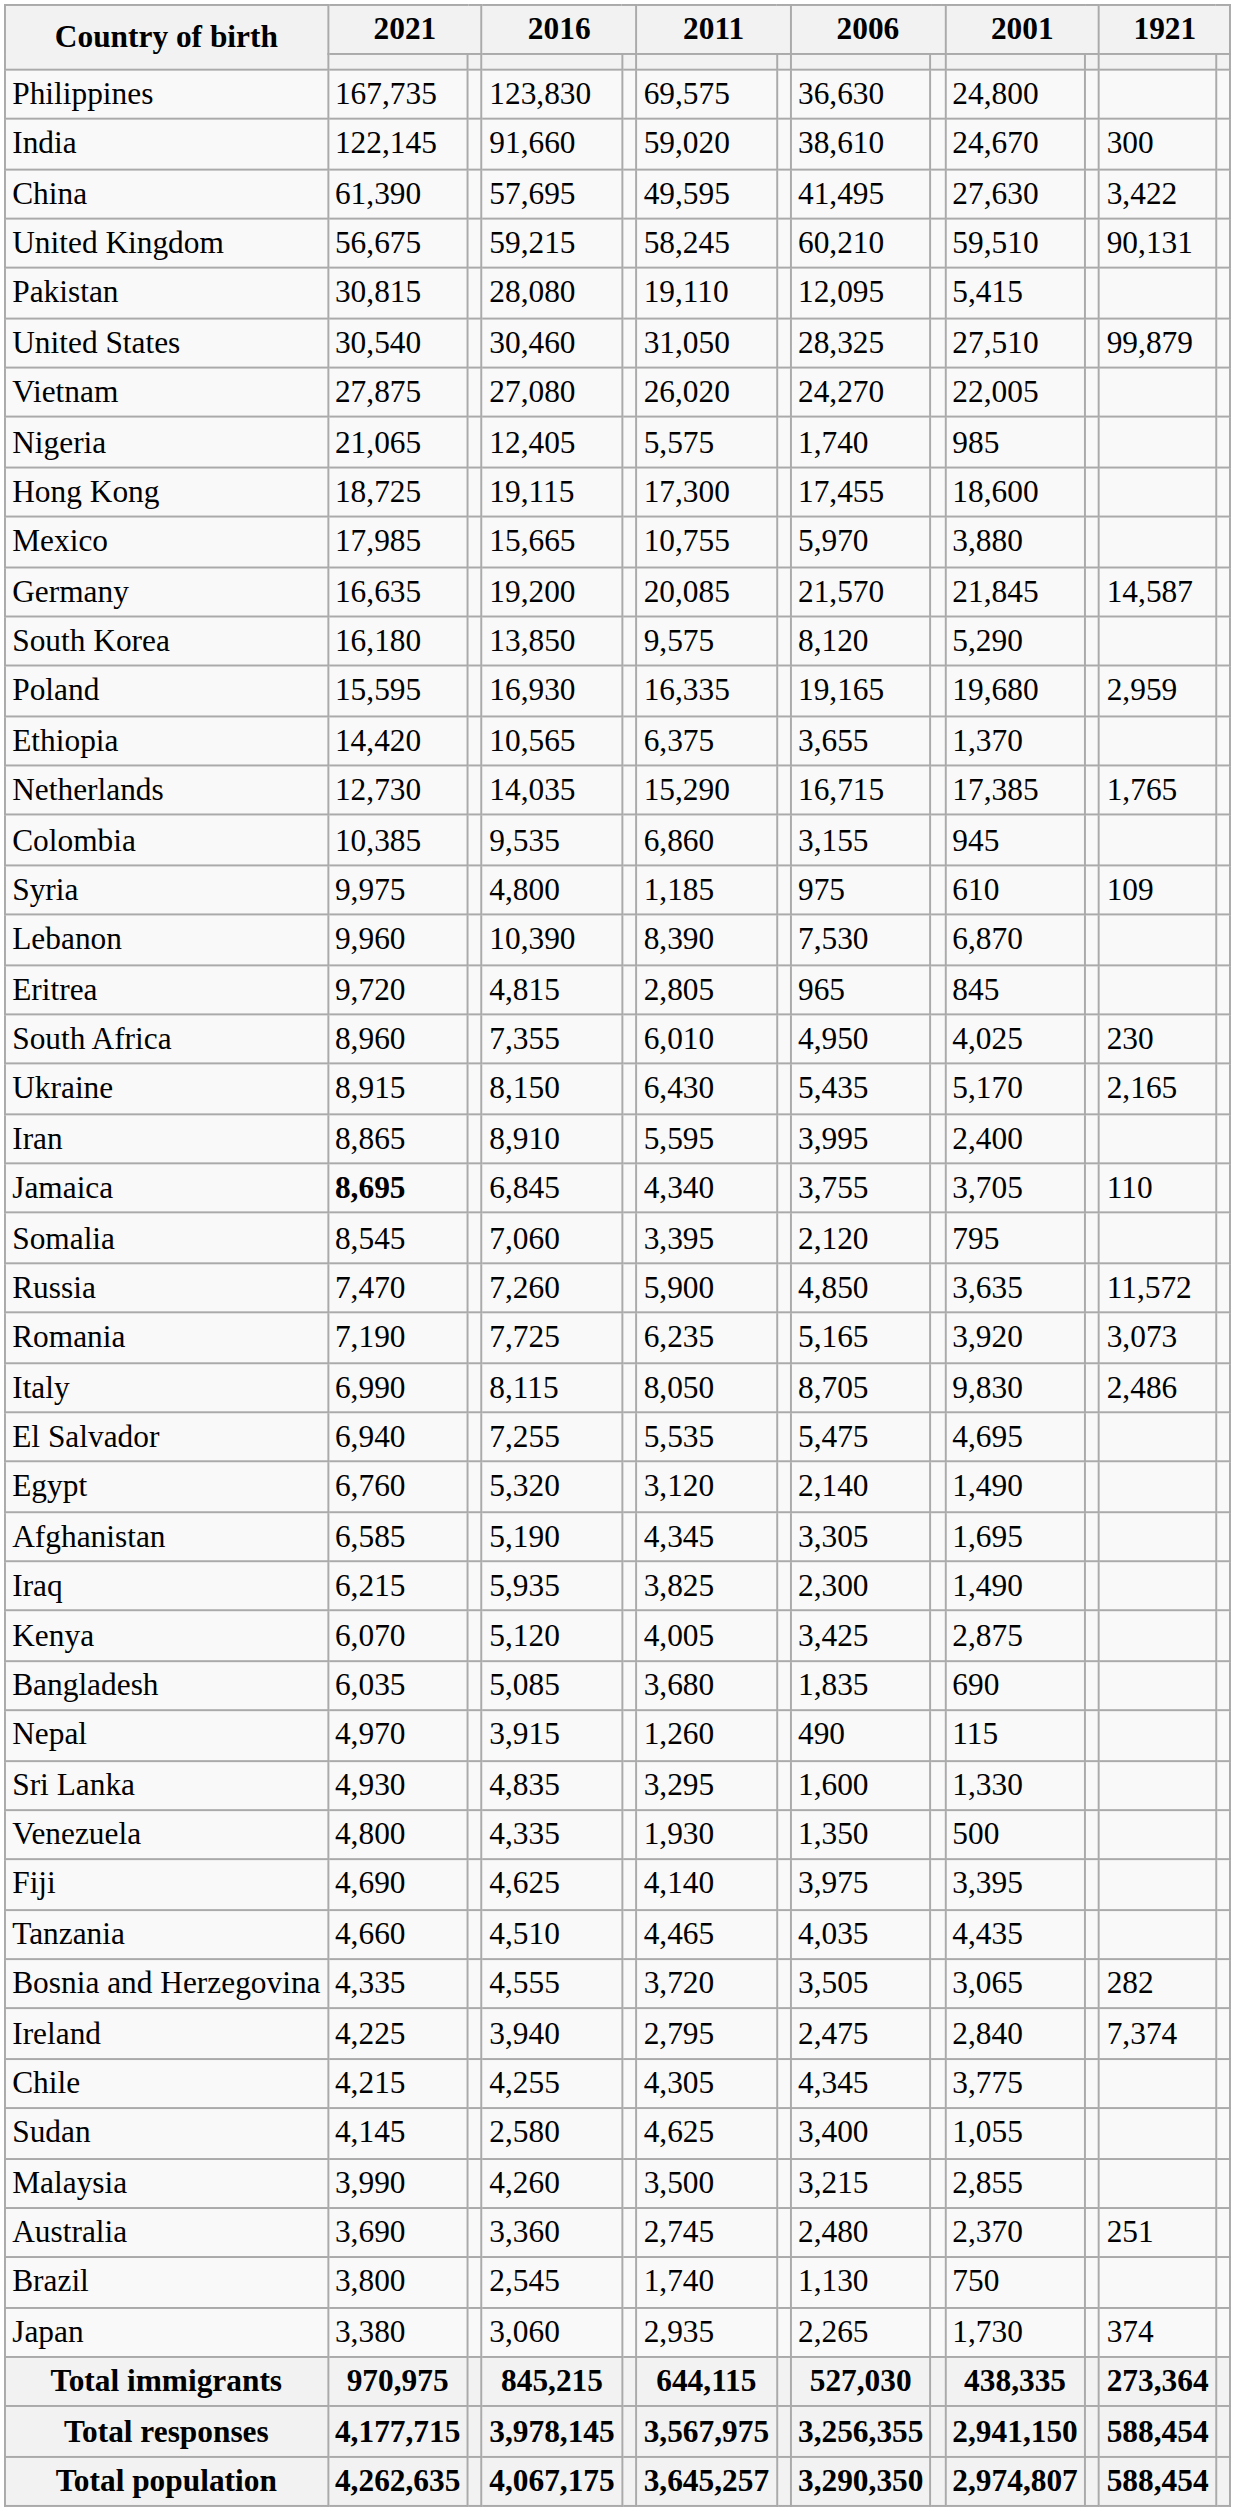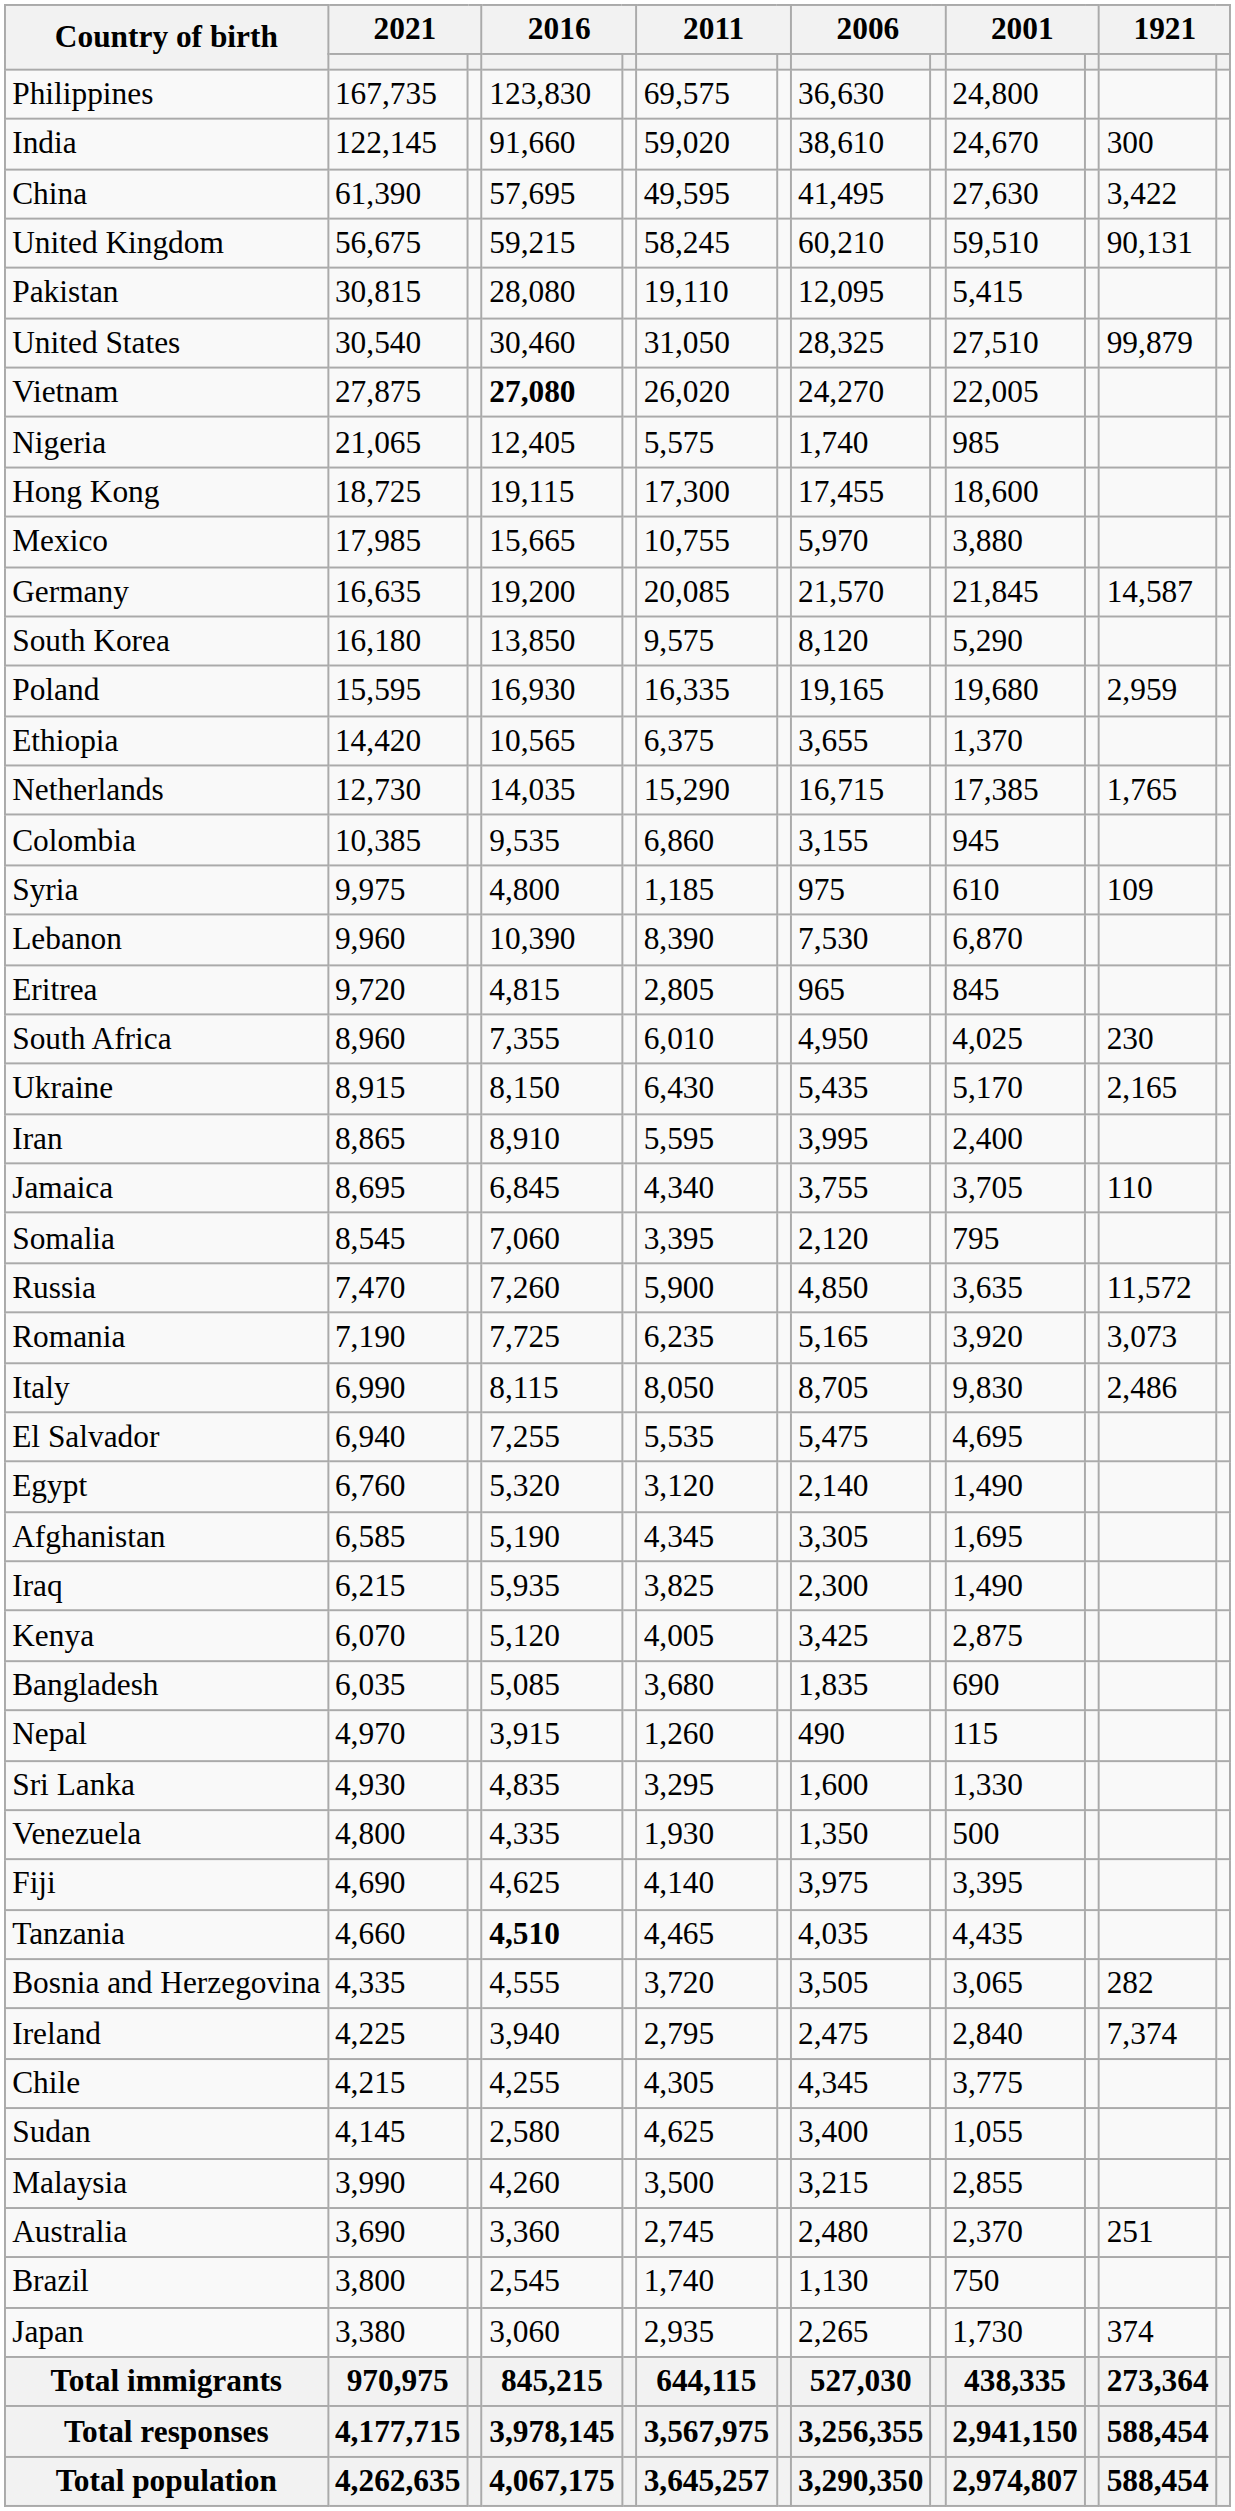(532, 391) normal -> (532, 391) bold
(370, 1187) bold -> (370, 1187) normal
(525, 1933) normal -> (525, 1933) bold
